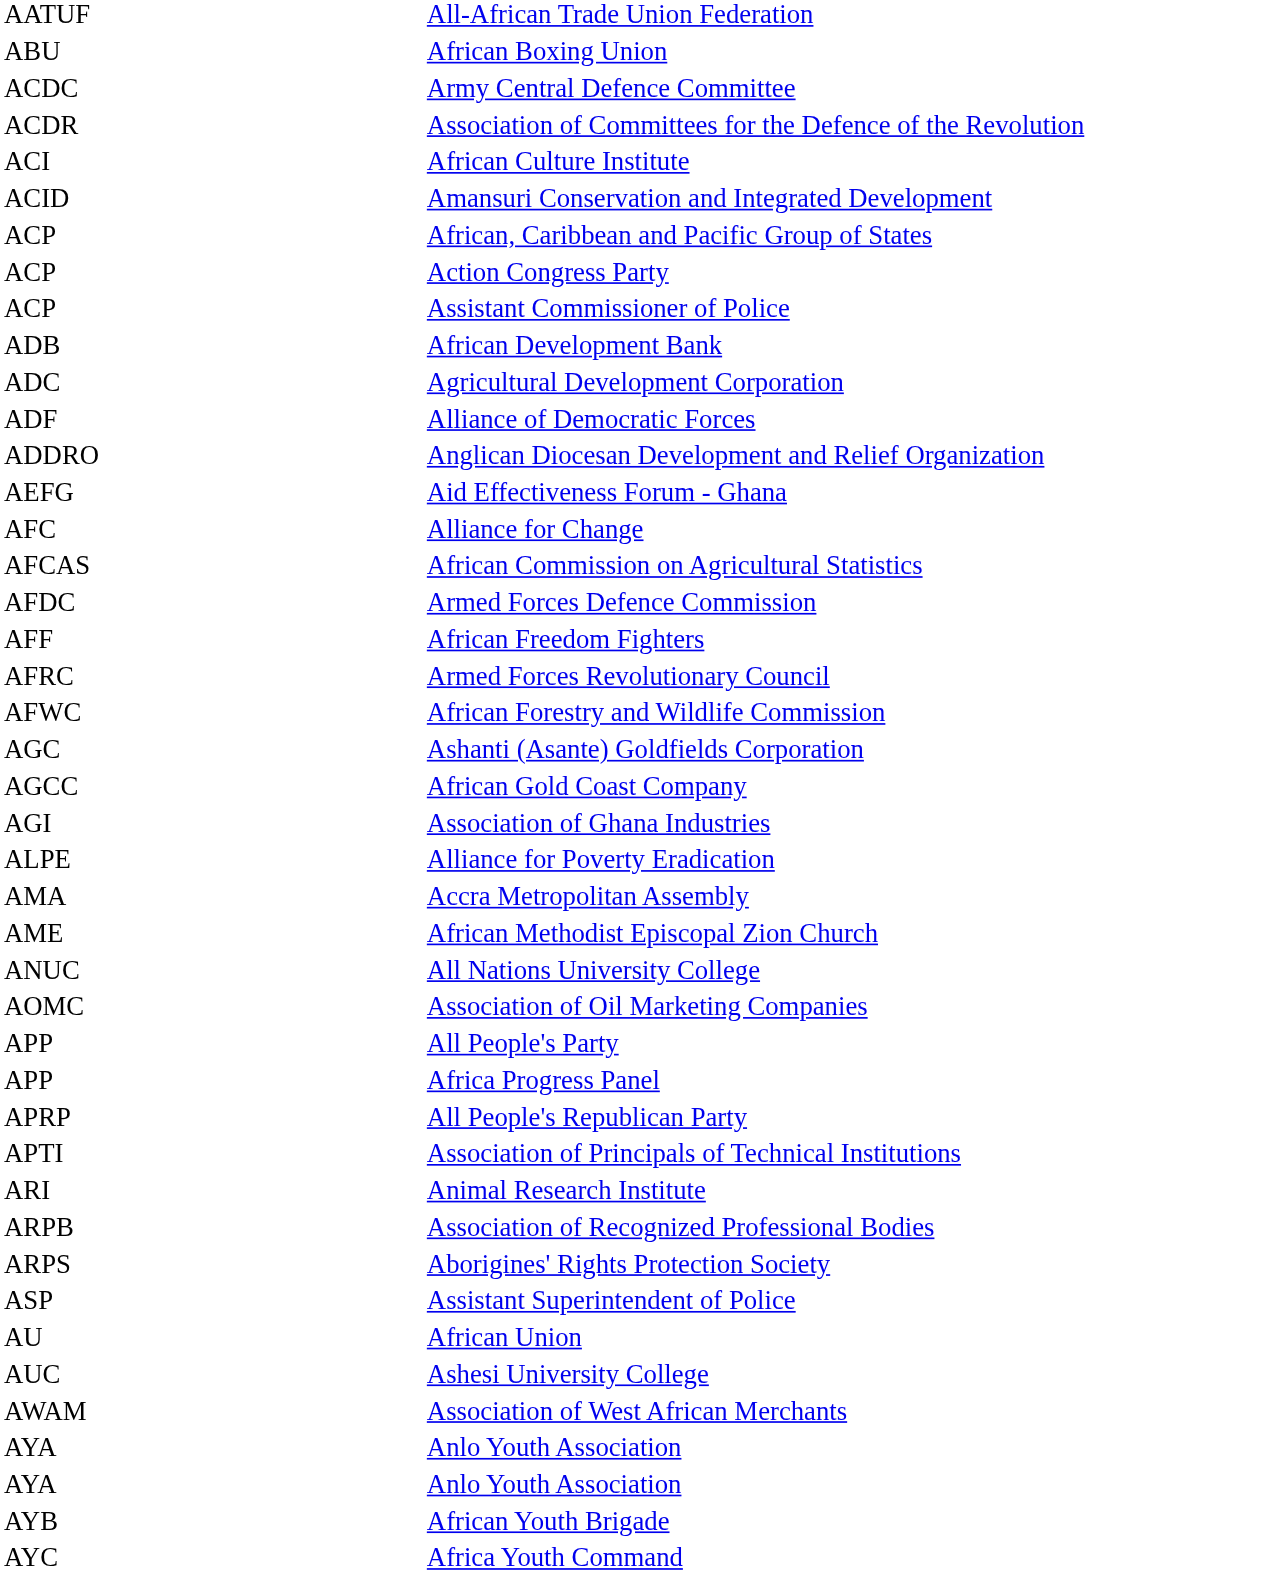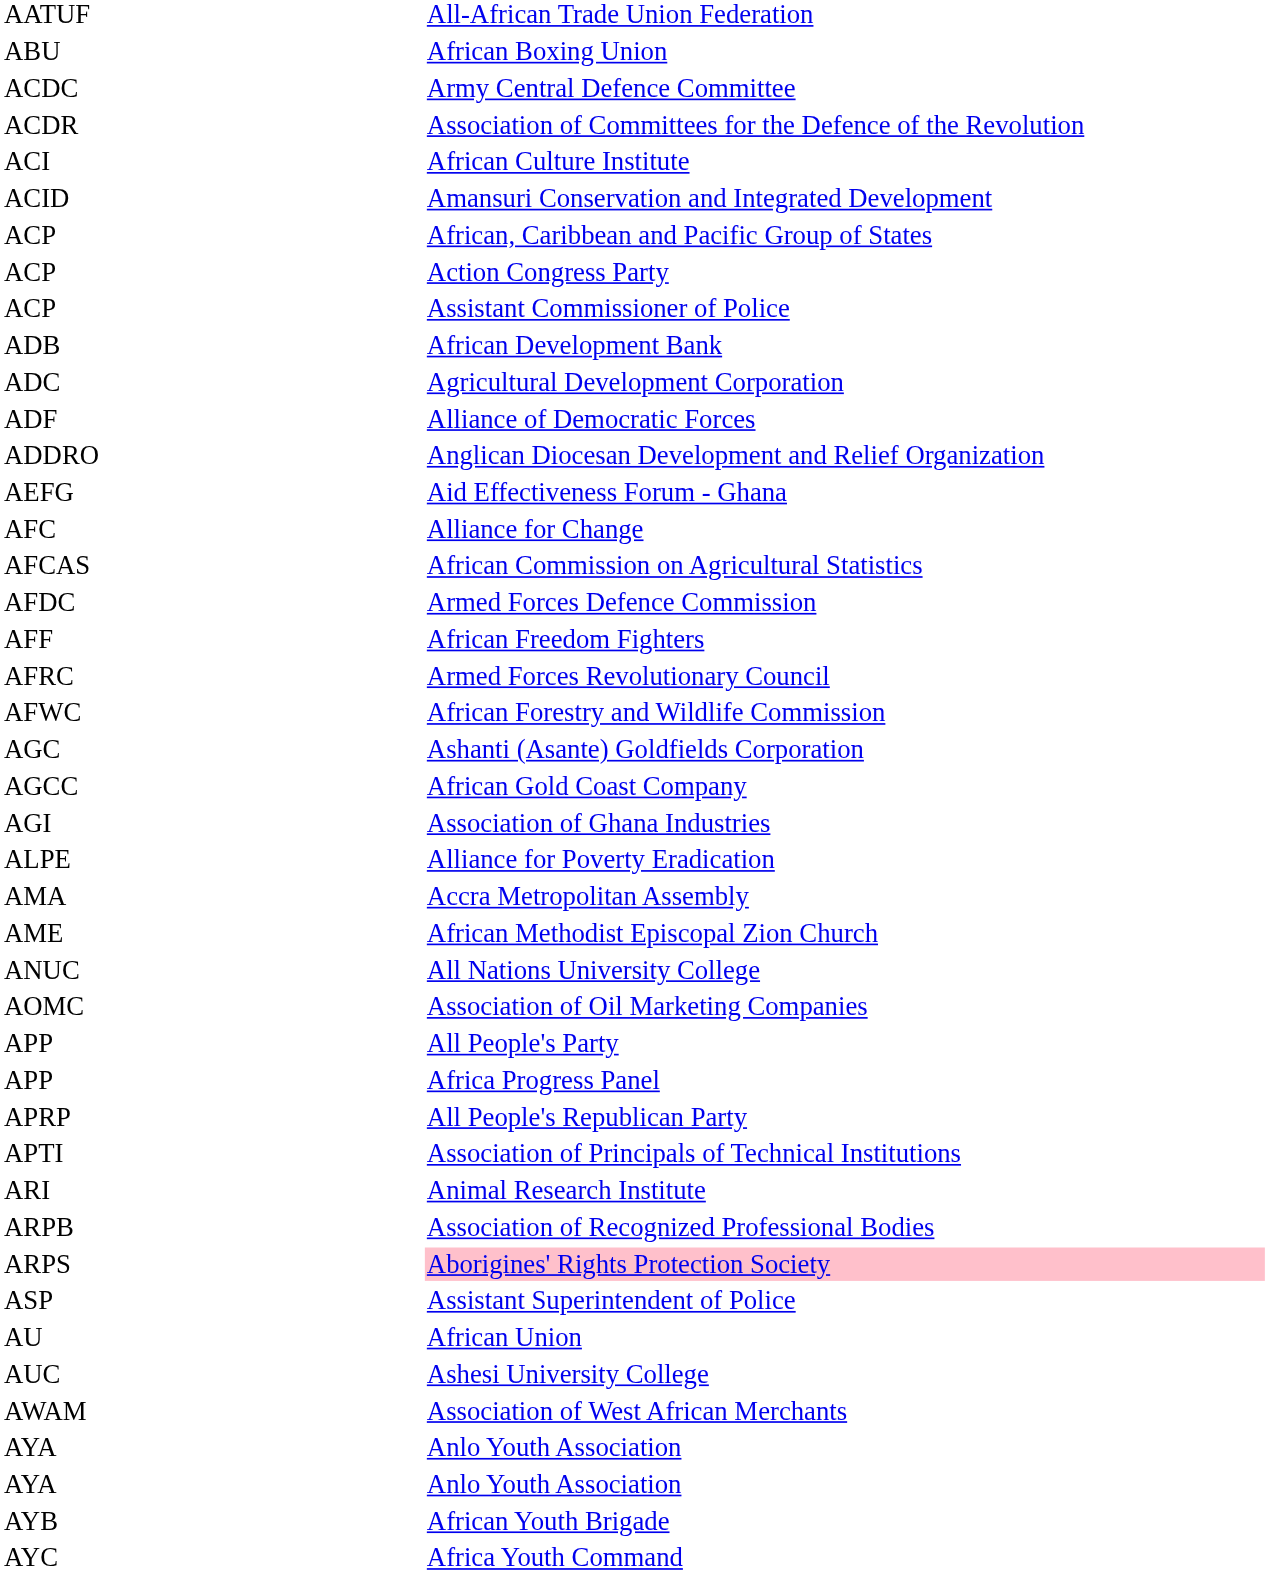(629, 1263) no background -> (629, 1263) pink background
